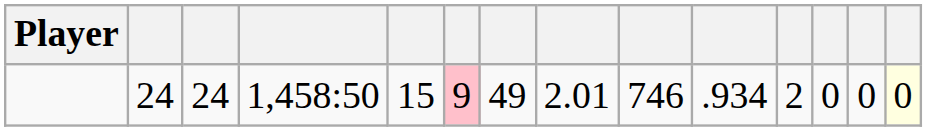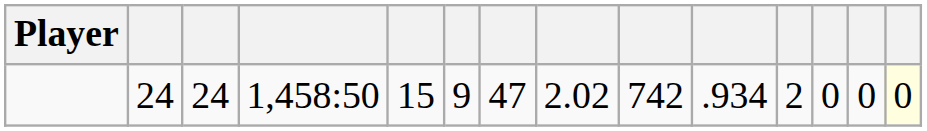(462, 94) pink background -> (462, 94) no background
(507, 94) 49 -> (507, 94) 47
(577, 94) 2.01 -> (577, 94) 2.02
(656, 94) 746 -> (656, 94) 742
